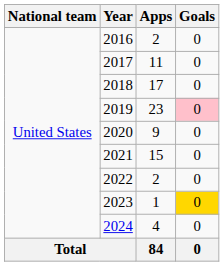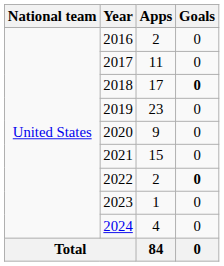(197, 86) normal -> (197, 86) bold
(197, 109) pink background -> (197, 109) no background
(197, 179) normal -> (197, 179) bold
(197, 202) gold background -> (197, 202) no background
